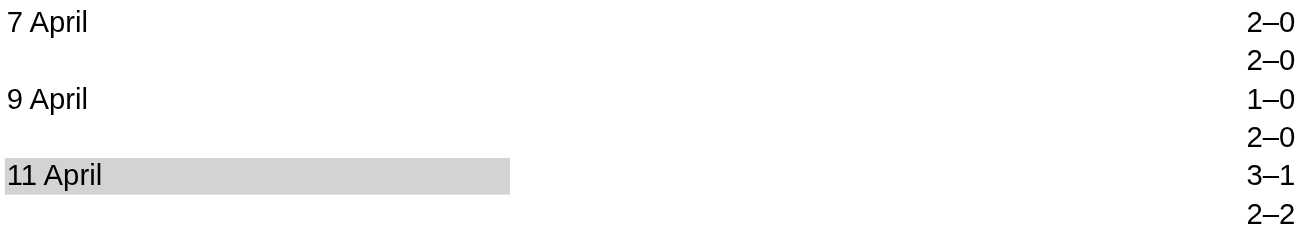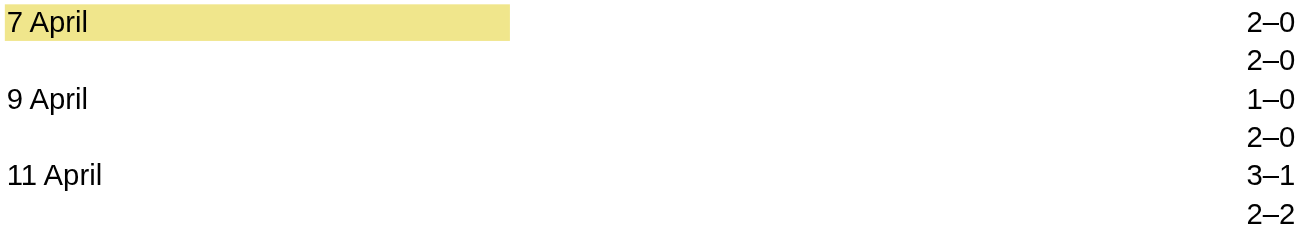(47, 22) no background -> (47, 22) khaki background
(54, 175) lightgrey background -> (54, 175) no background
